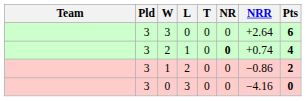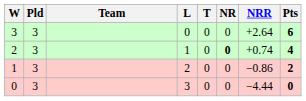columns swapped: (70, 13) <-> (167, 13)
(259, 86) −4.16 -> (259, 86) −4.44
